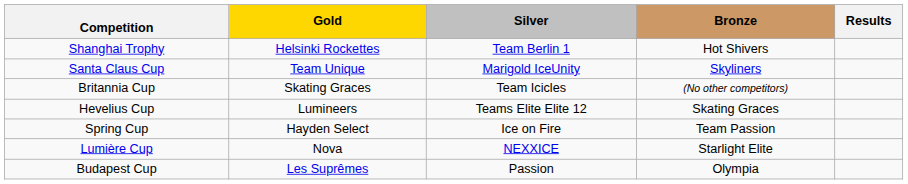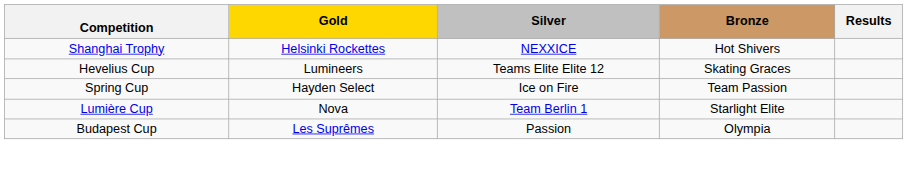(531, 48) Team Berlin 1 -> (549, 48) NEXXICE
- row: (117, 68)
- row: (117, 88)
(531, 149) NEXXICE -> (549, 108) Team Berlin 1
